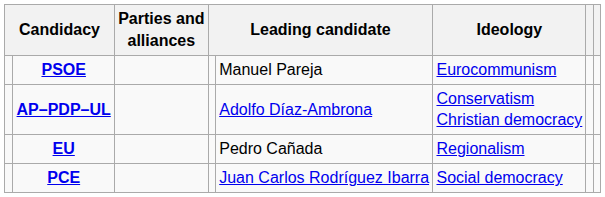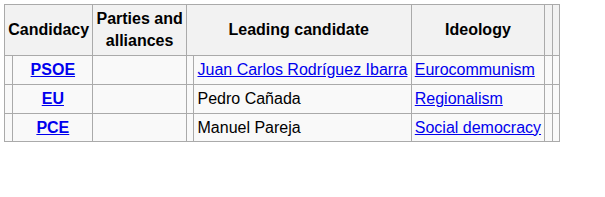(271, 69) Manuel Pareja -> (302, 69) Juan Carlos Rodríguez Ibarra
- row: (64, 109)
(324, 178) Juan Carlos Rodríguez Ibarra -> (249, 127) Manuel Pareja
